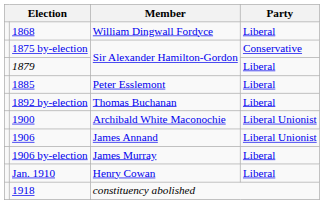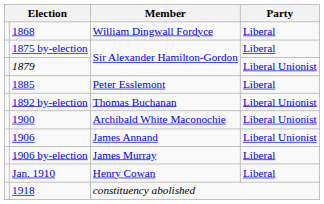(272, 48) Conservative -> (259, 48) Liberal
(259, 66) Liberal -> (280, 66) Liberal Unionist
(259, 102) Liberal -> (280, 102) Liberal Unionist
